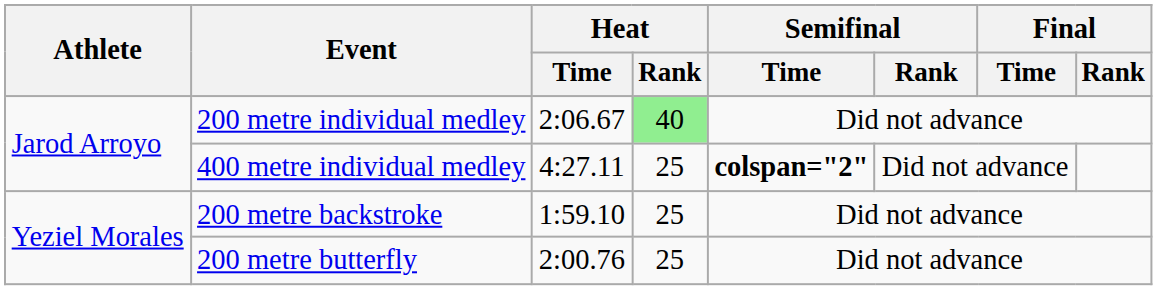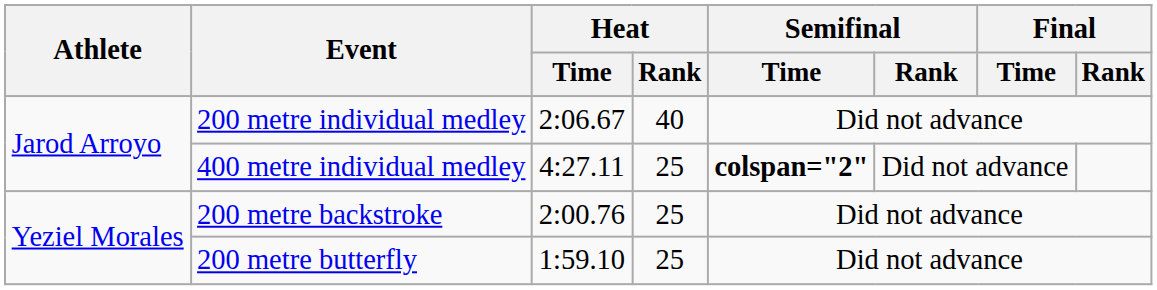(670, 119) lightgreen background -> (670, 119) no background
(582, 213) 1:59.10 -> (582, 213) 2:00.76
(582, 260) 2:00.76 -> (582, 260) 1:59.10
